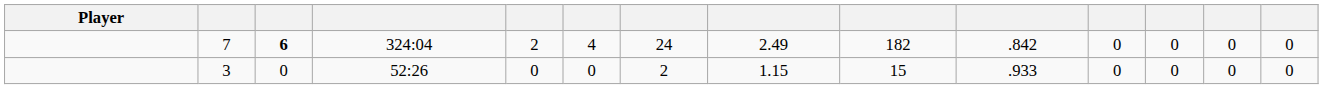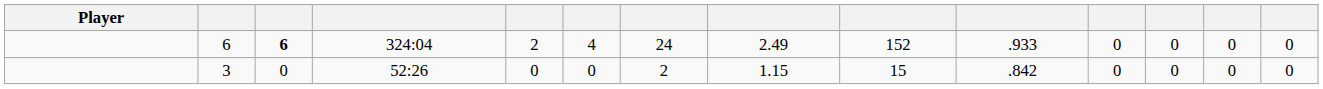(226, 44) 7 -> (226, 44) 6
(898, 44) 182 -> (898, 44) 152
(1023, 44) .842 -> (1023, 44) .933
(1023, 70) .933 -> (1023, 70) .842
